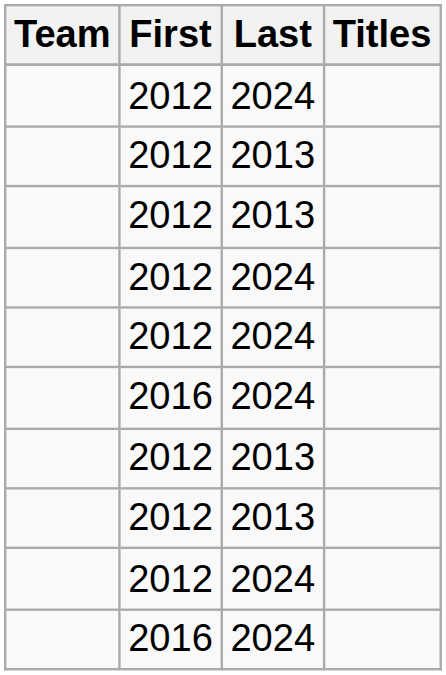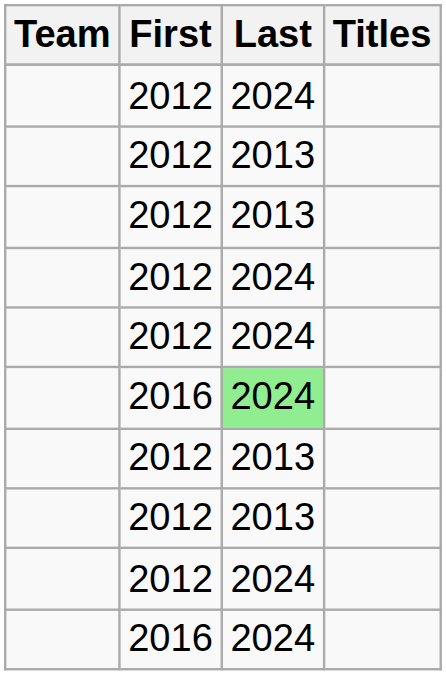(273, 397) no background -> (273, 397) lightgreen background
